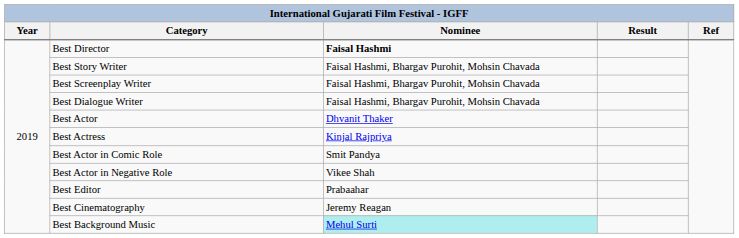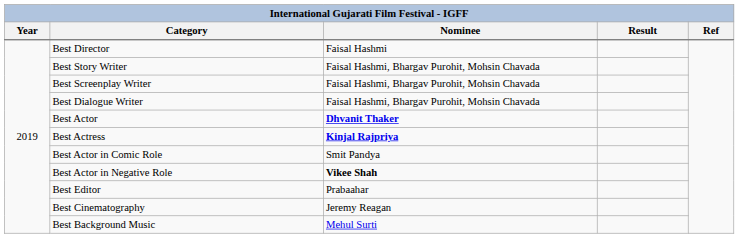(359, 49) bold -> (357, 49) normal
(359, 119) normal -> (362, 119) bold
(359, 136) normal -> (362, 136) bold
(350, 172) normal -> (352, 172) bold
(351, 224) paleturquoise background -> (351, 224) no background
